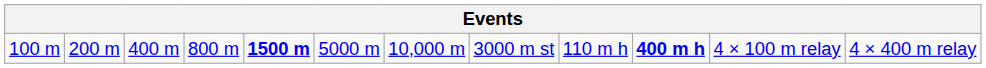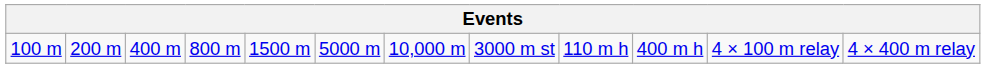(279, 48) bold -> (280, 48) normal
(671, 48) bold -> (670, 48) normal
